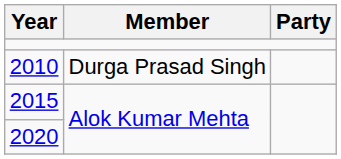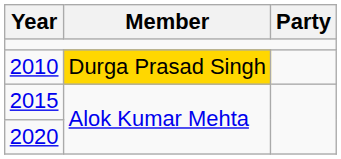(167, 66) no background -> (167, 66) gold background
